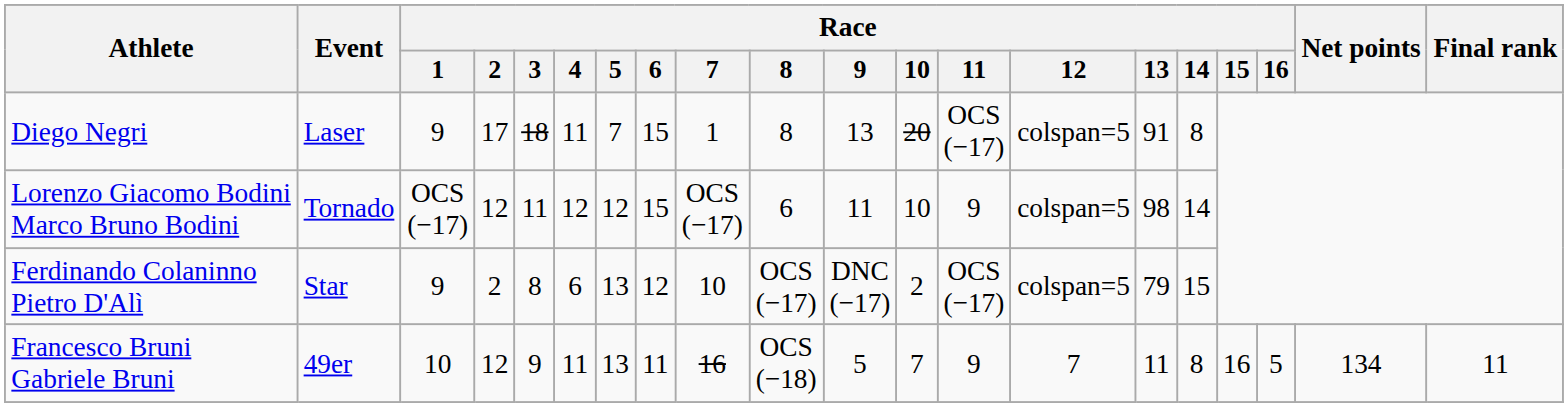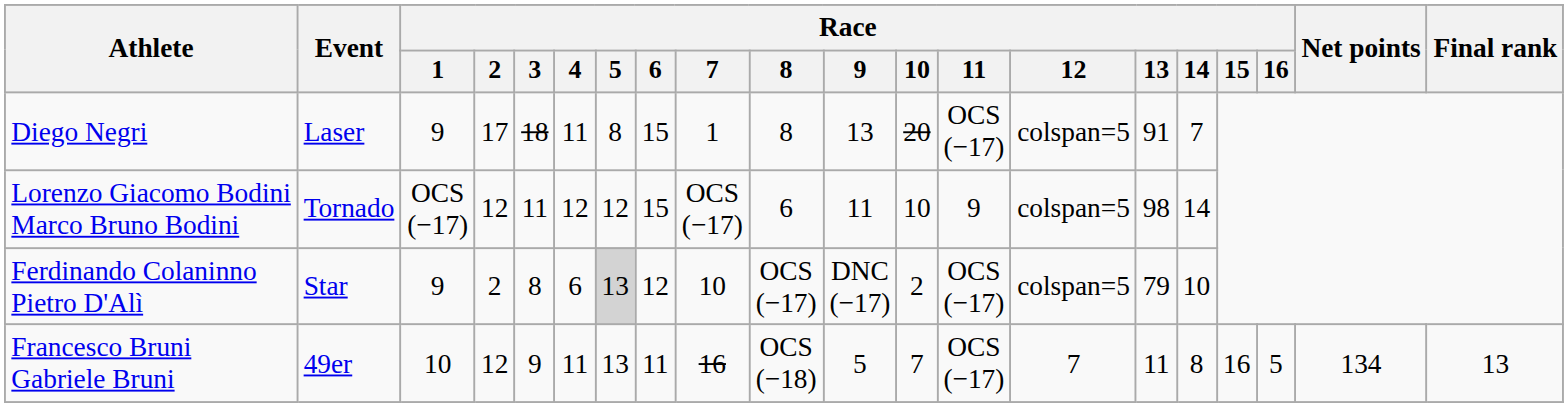(615, 131) 7 -> (615, 131) 8
(1197, 131) 8 -> (1197, 131) 7
(615, 286) no background -> (615, 286) lightgrey background
(1197, 286) 15 -> (1197, 286) 10
(974, 363) 9 -> (974, 363) OCS (−17)
(1495, 363) 11 -> (1495, 363) 13
